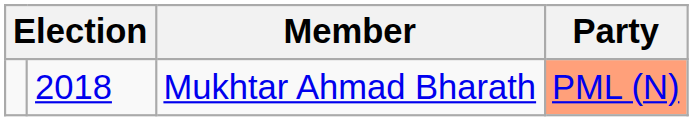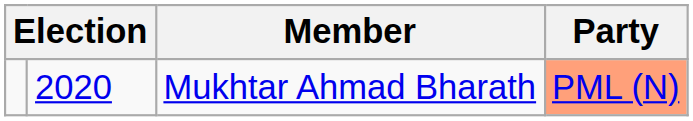(73, 86) 2018 -> (73, 86) 2020
